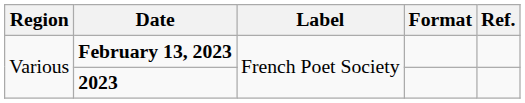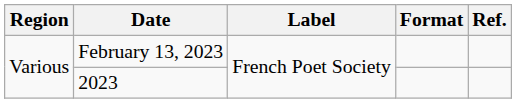(155, 51) bold -> (151, 51) normal
(98, 82) bold -> (98, 82) normal
